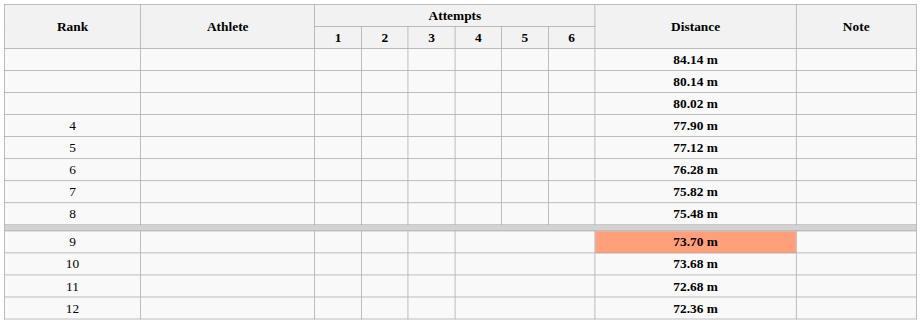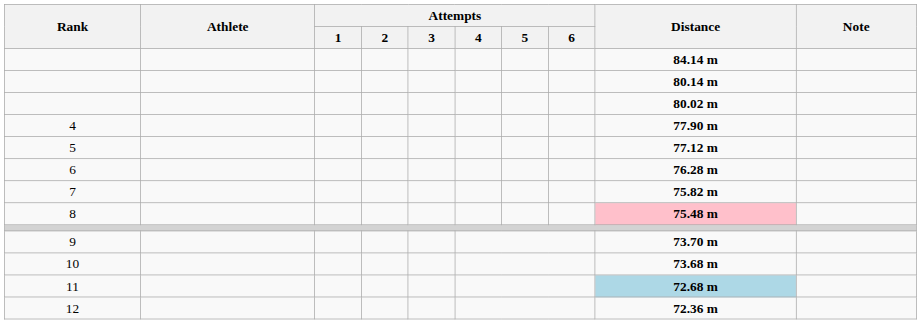(696, 213) no background -> (696, 213) pink background
(696, 241) lightsalmon background -> (696, 241) no background
(696, 285) no background -> (696, 285) lightblue background
